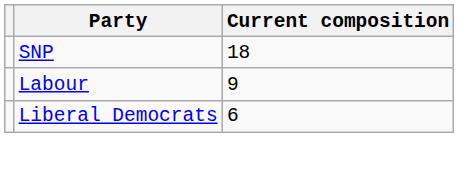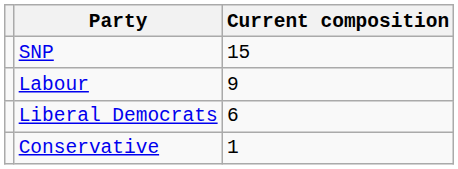(239, 52) 18 -> (239, 52) 15
+ row: (89, 148)
